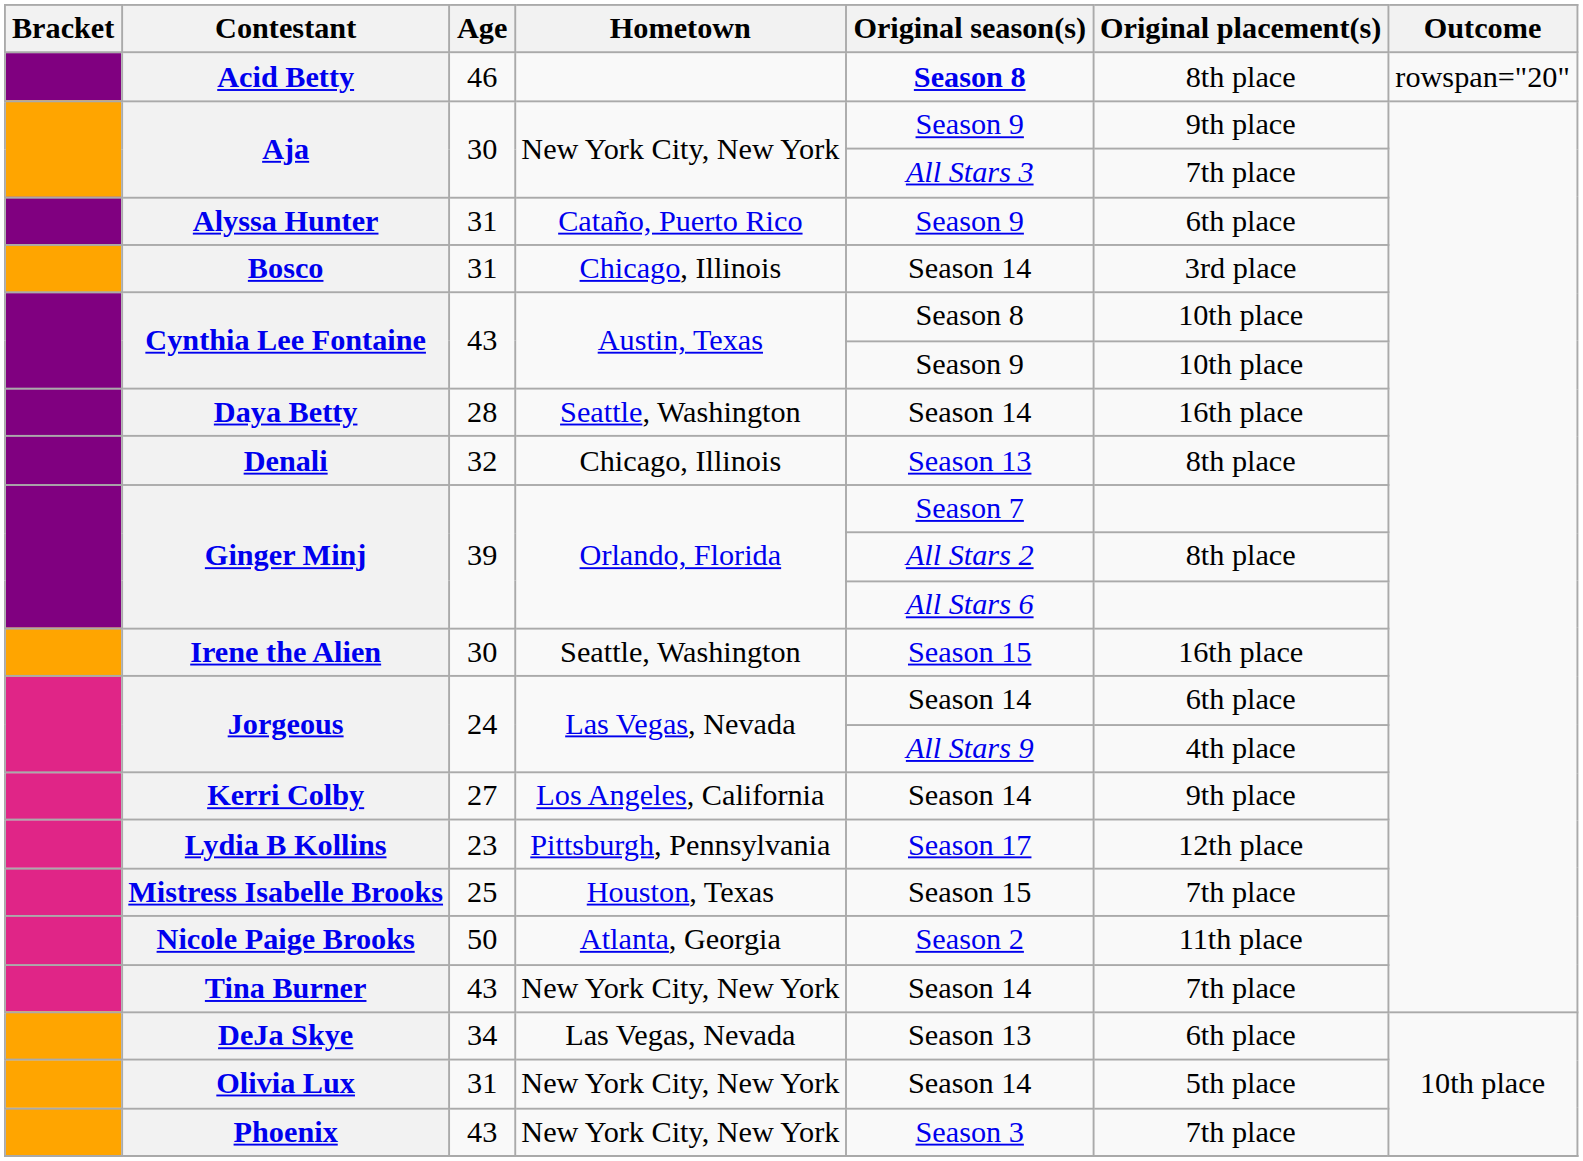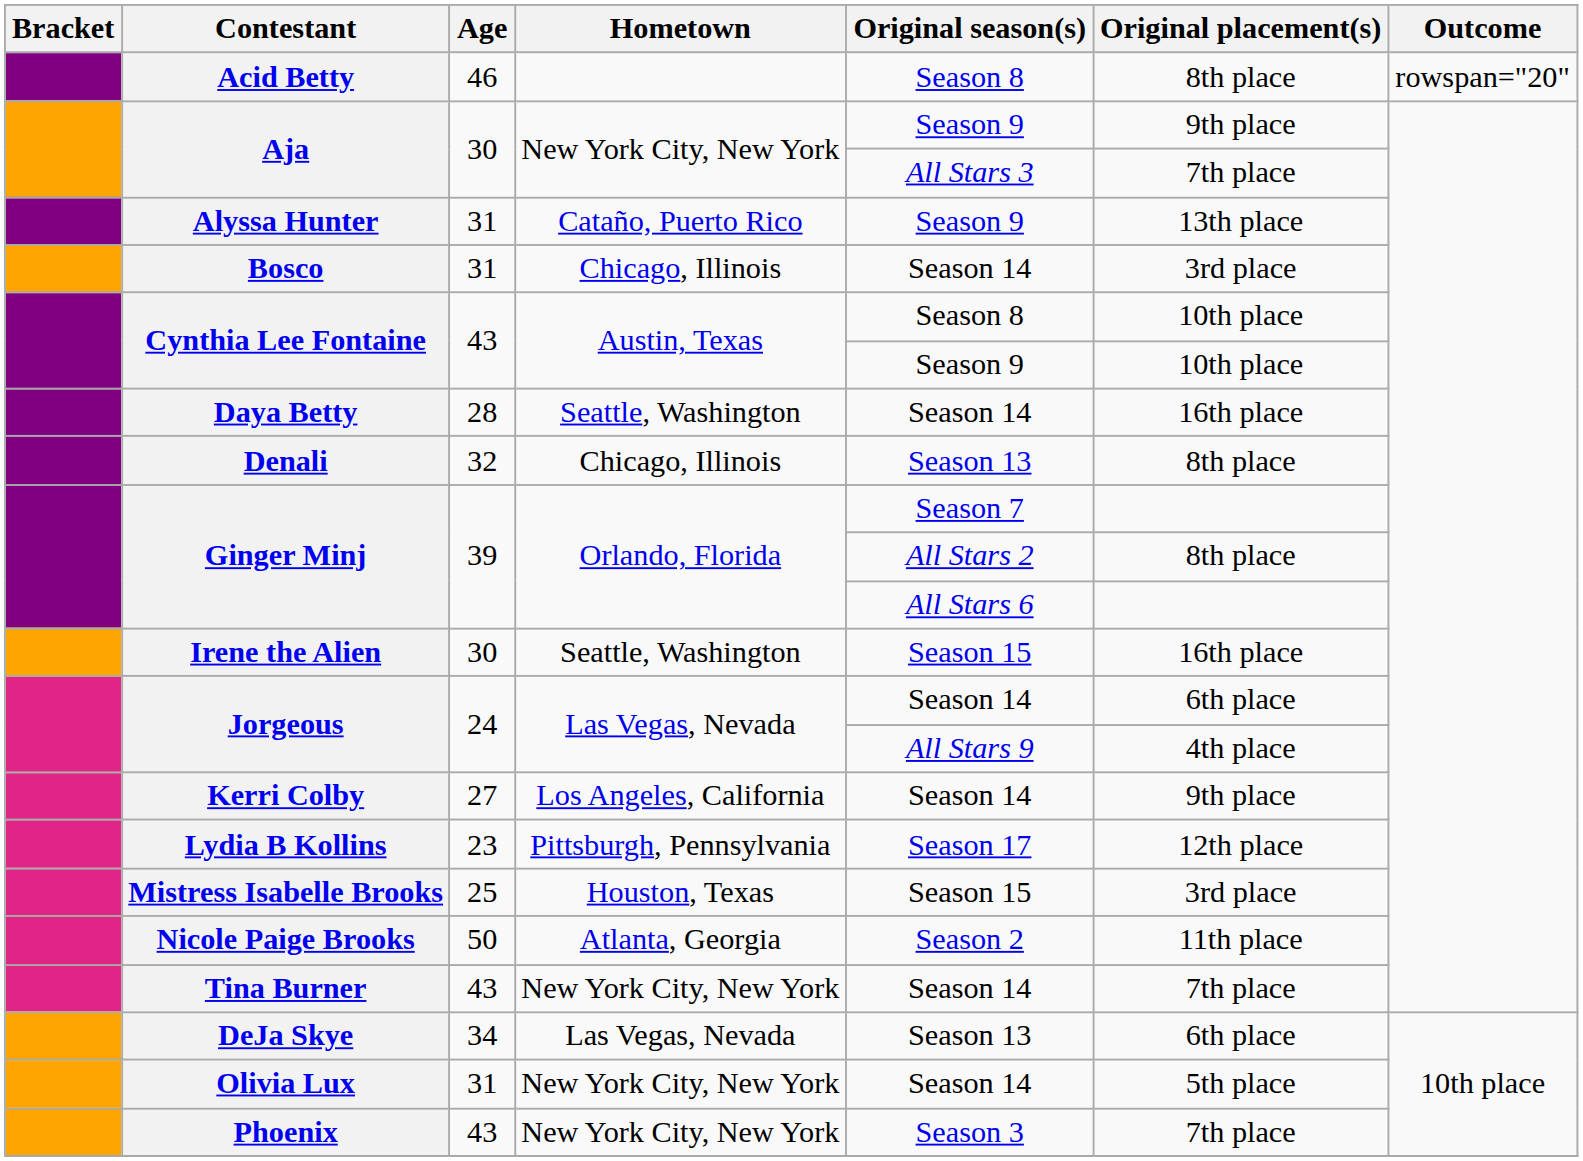(970, 76) bold -> (970, 76) normal
(1241, 220) 6th place -> (1241, 220) 13th place
(1241, 891) 7th place -> (1241, 891) 3rd place
